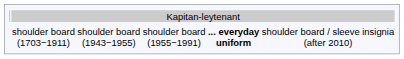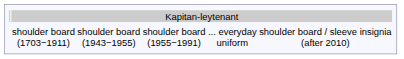(234, 37) bold -> (232, 37) normal
